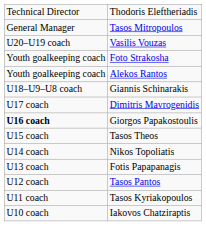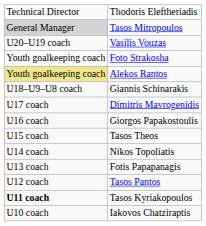(41, 27) no background -> (41, 27) lightgrey background
(56, 74) no background -> (56, 74) khaki background
(28, 120) bold -> (28, 120) normal
(27, 197) normal -> (28, 197) bold
